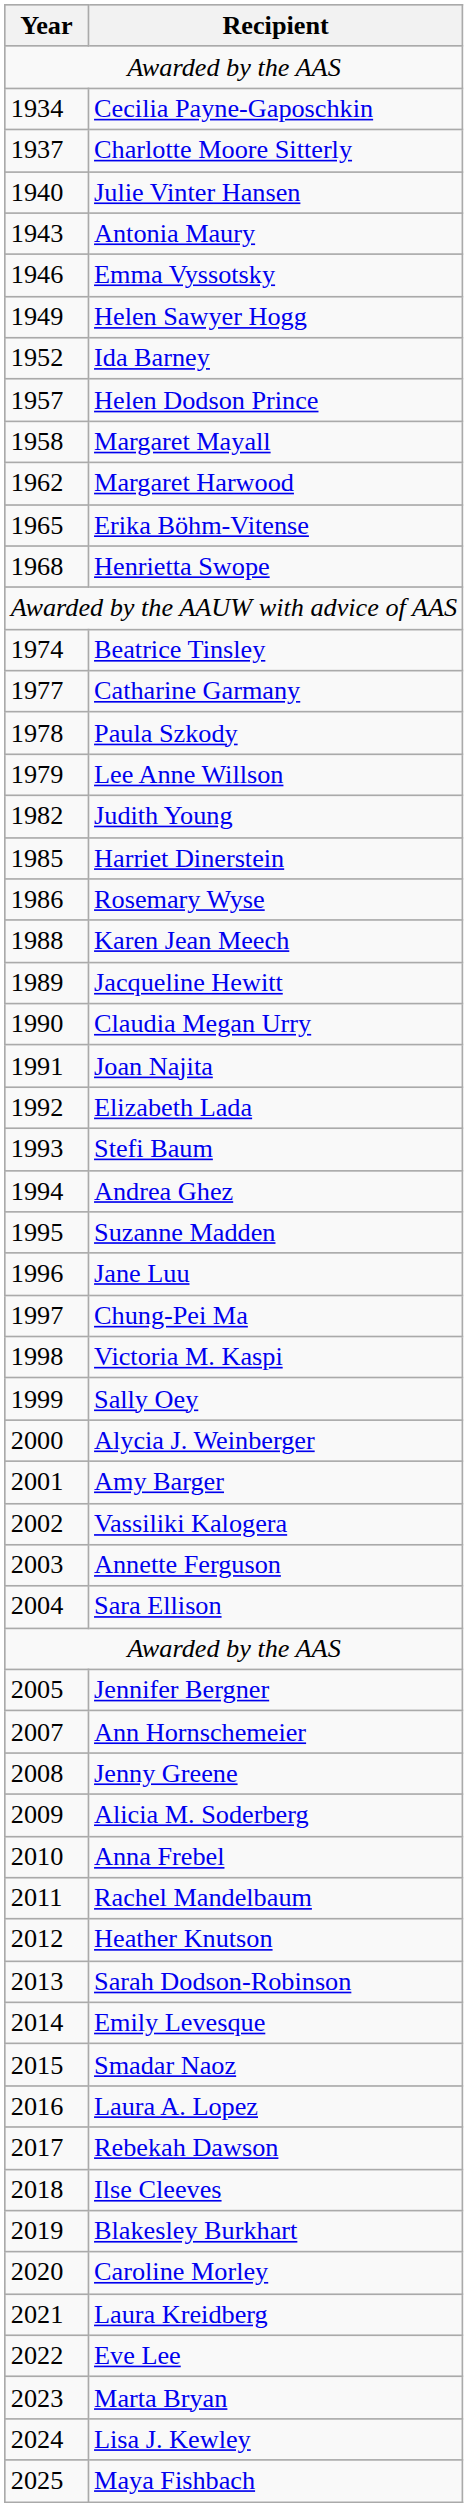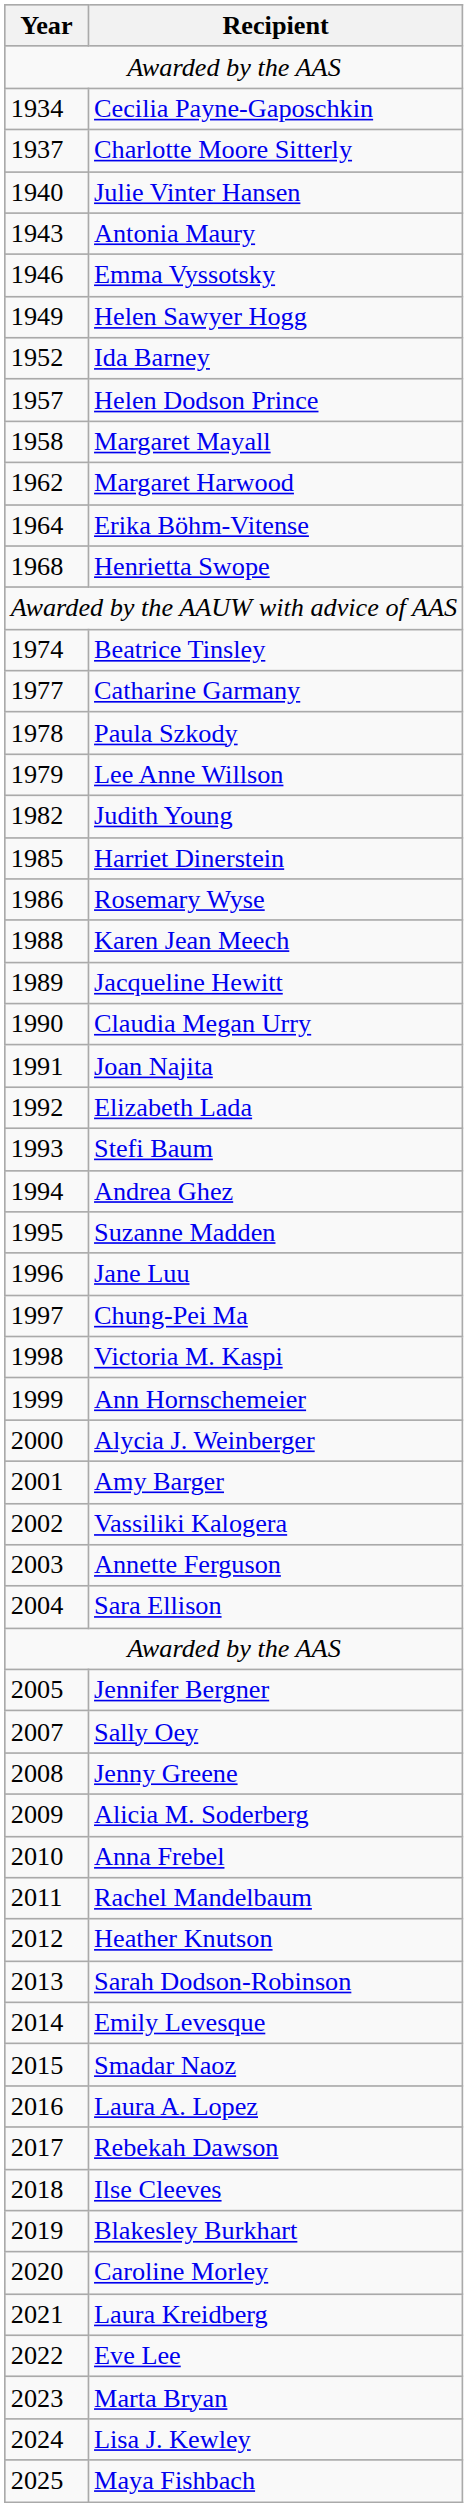(37, 524) 1965 -> (37, 524) 1964
(146, 1398) Sally Oey -> (200, 1398) Ann Hornschemeier
(200, 1731) Ann Hornschemeier -> (146, 1731) Sally Oey
